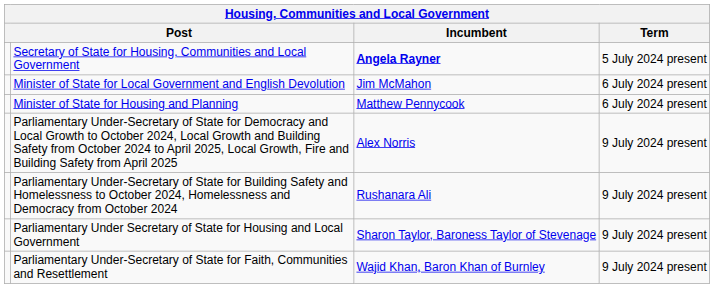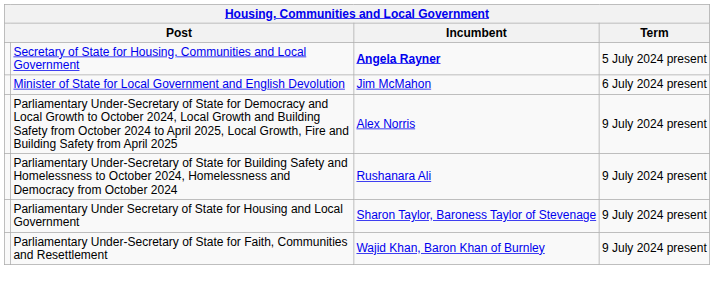- row: (126, 103)
